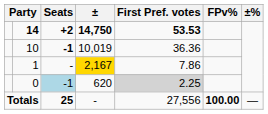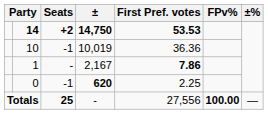(68, 48) bold -> (68, 48) normal
(98, 65) gold background -> (98, 65) no background
(190, 65) normal -> (190, 65) bold
(68, 83) lightblue background -> (68, 83) no background
(103, 83) normal -> (103, 83) bold
(190, 83) lightgrey background -> (190, 83) no background
